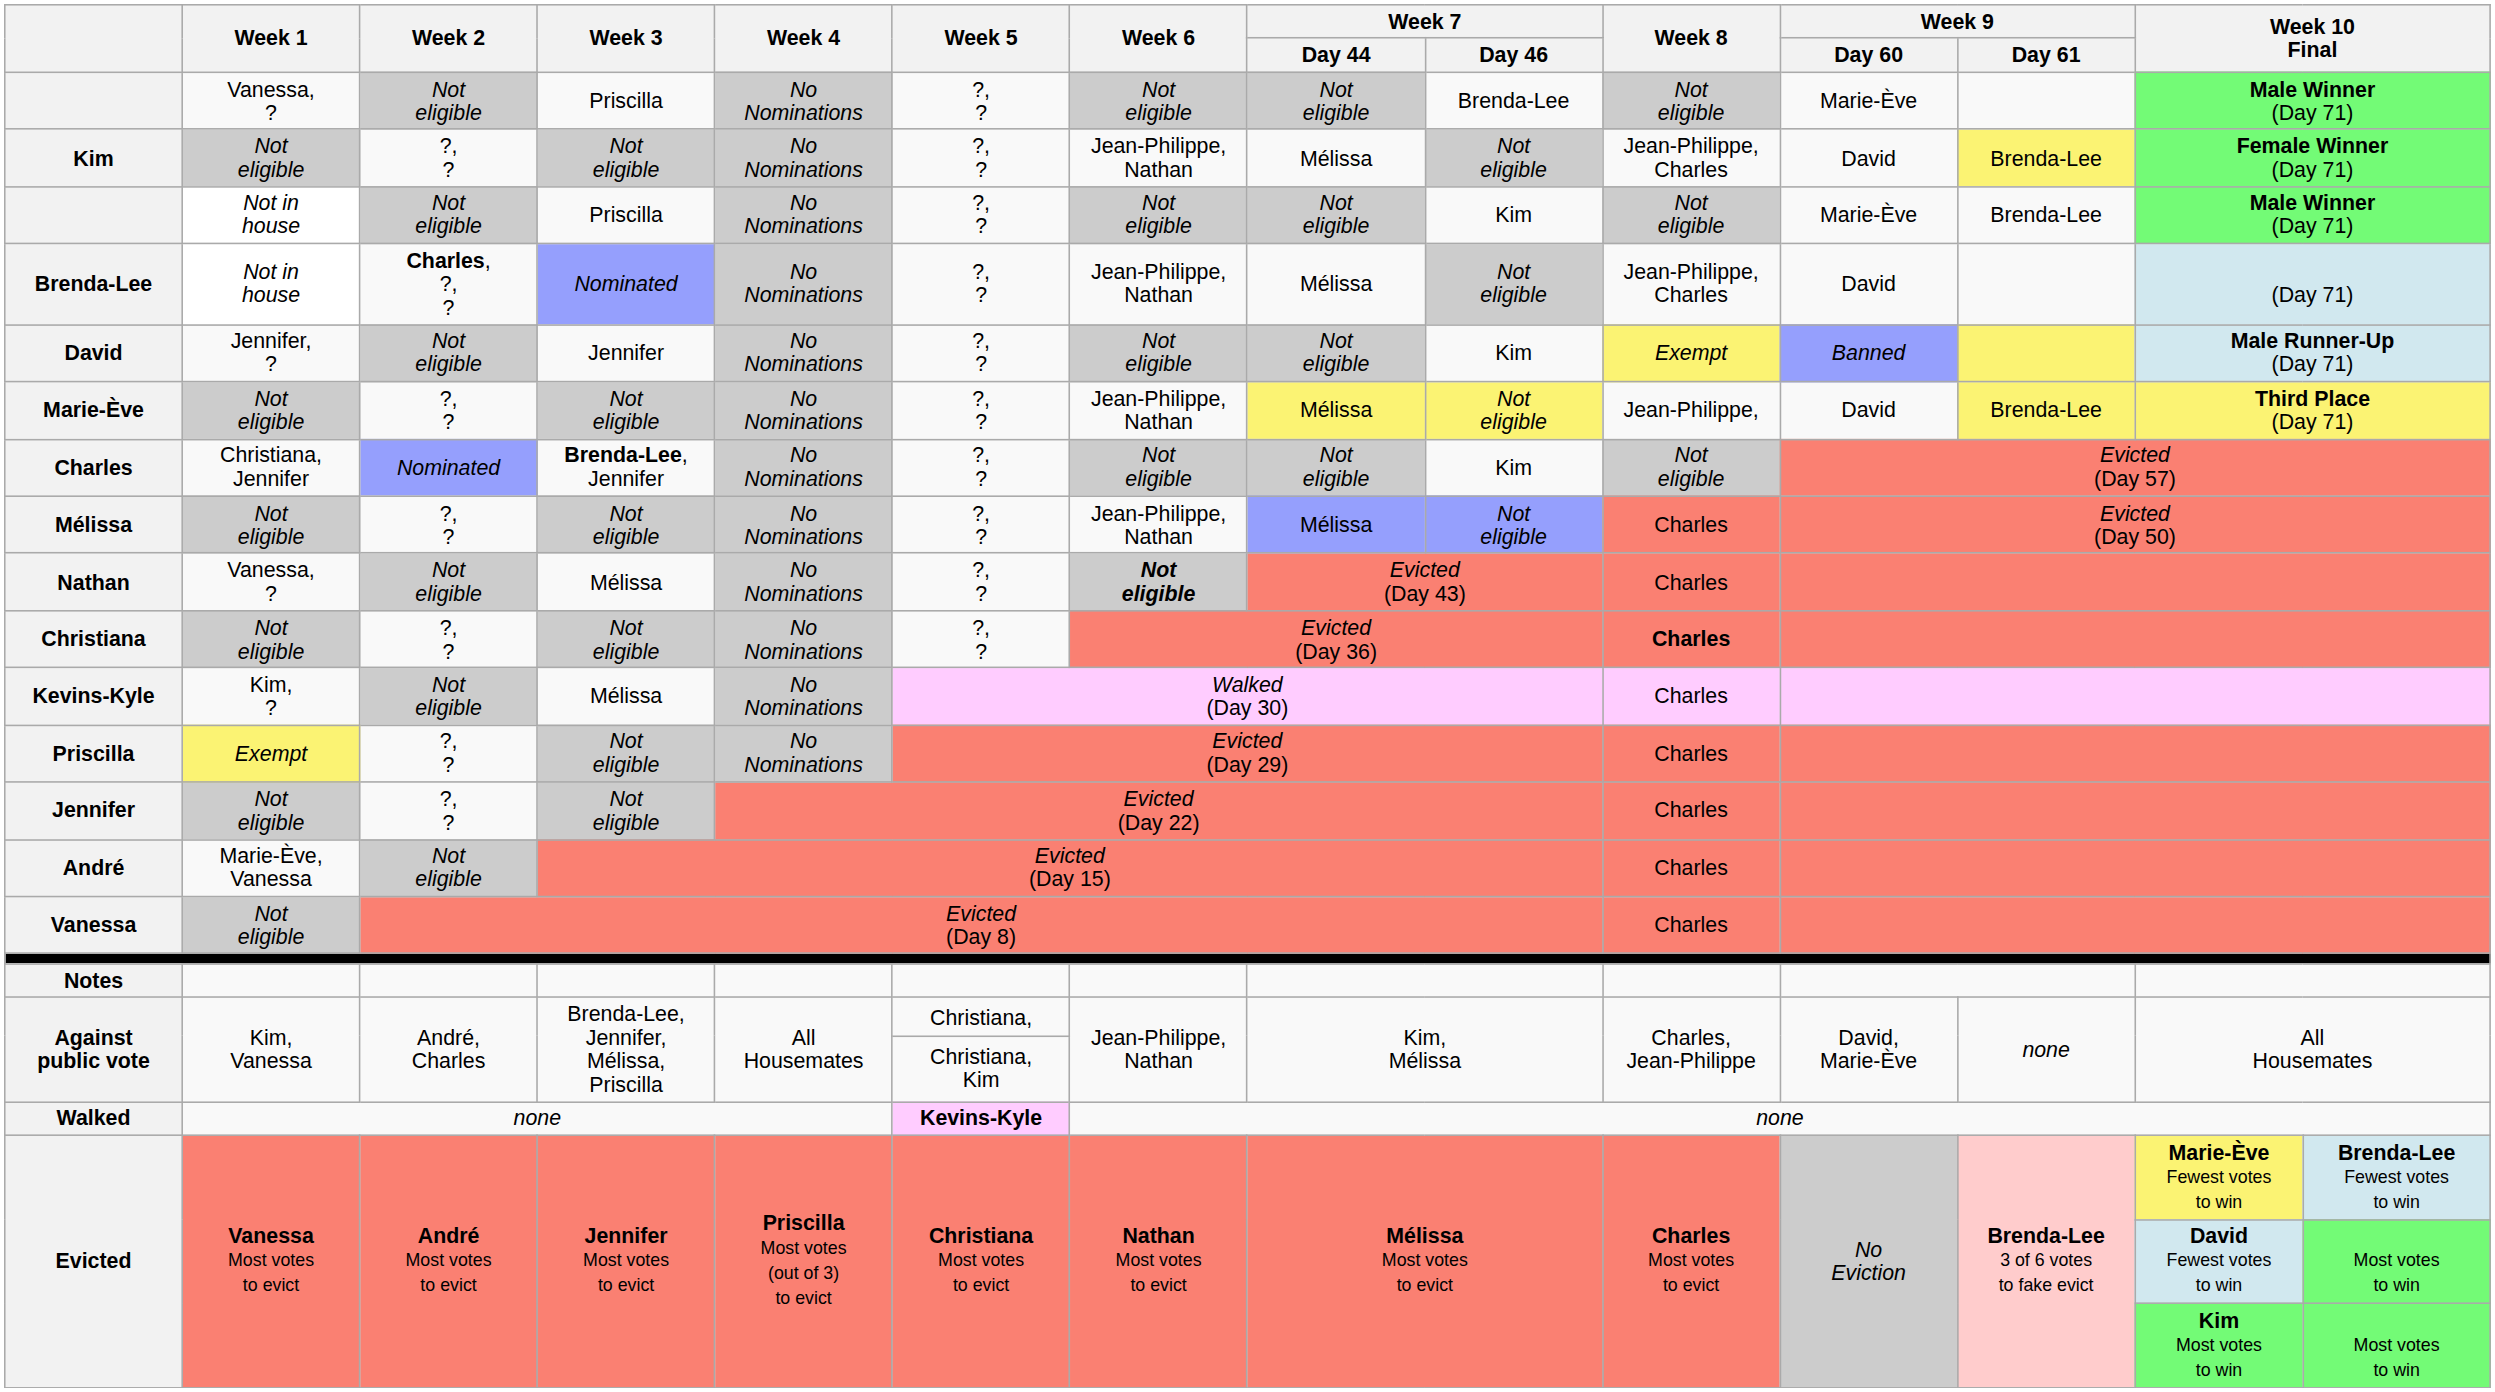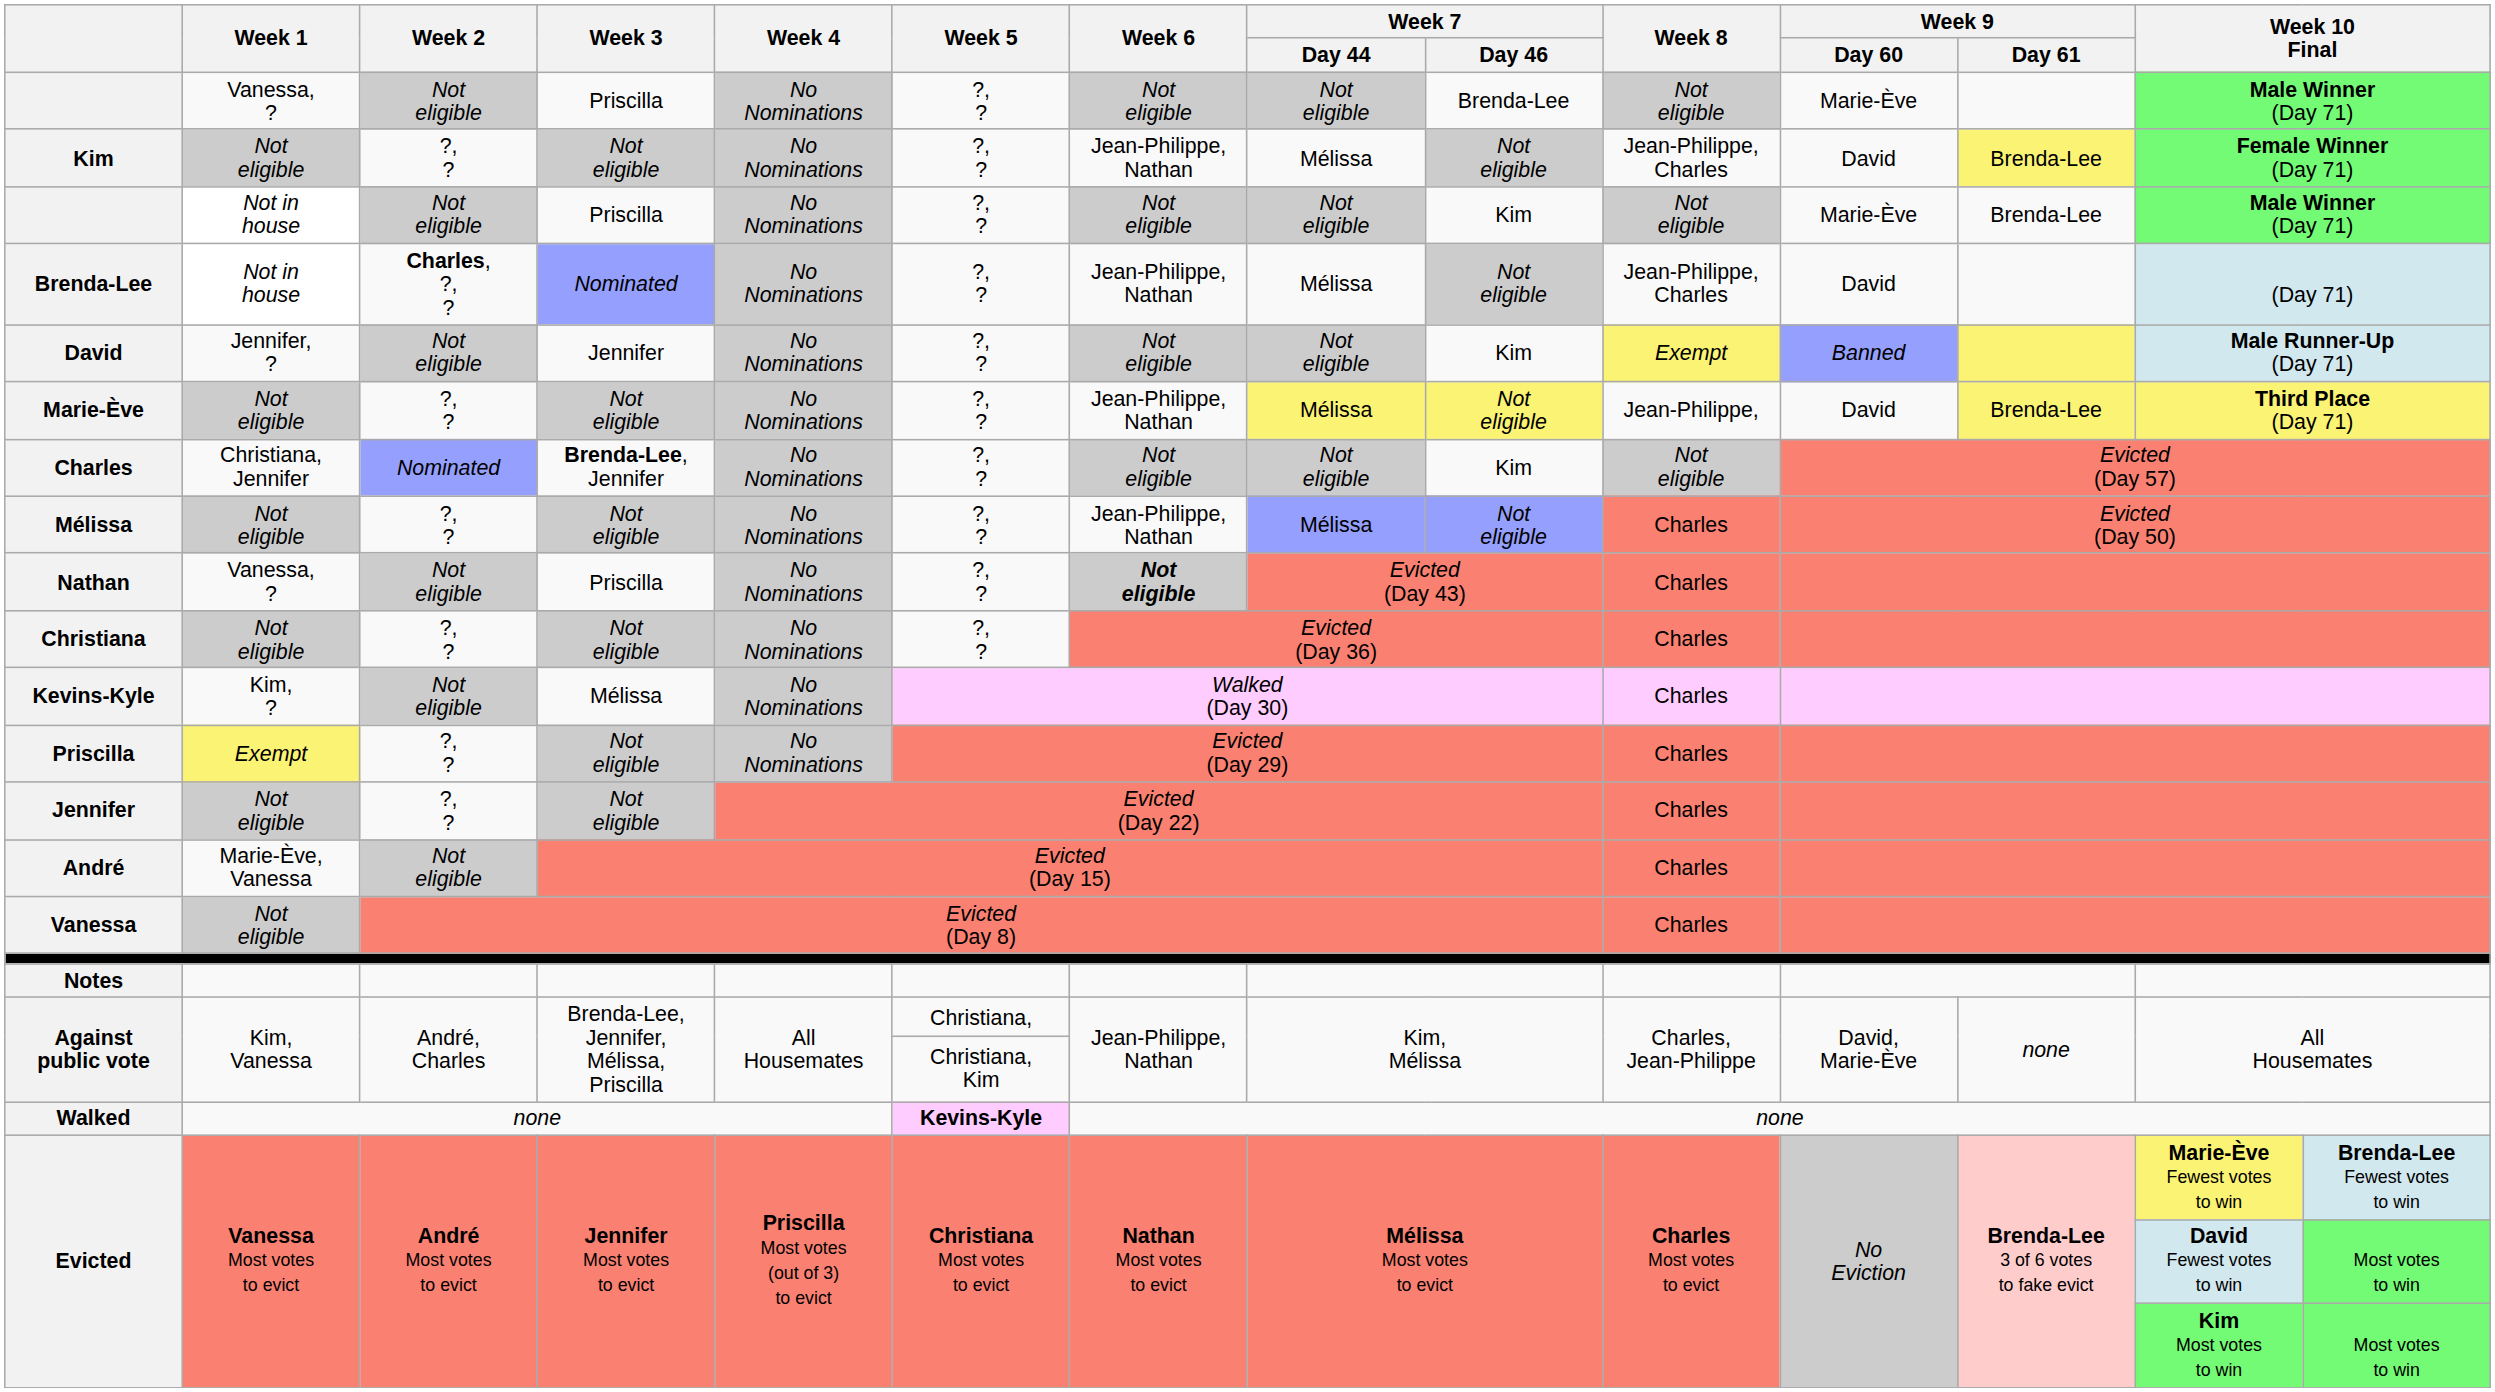(626, 582) Mélissa -> (626, 582) Priscilla
(1691, 639) bold -> (1691, 639) normal
